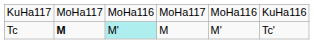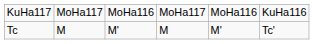(61, 30) bold -> (61, 30) normal
(113, 30) paleturquoise background -> (113, 30) no background
